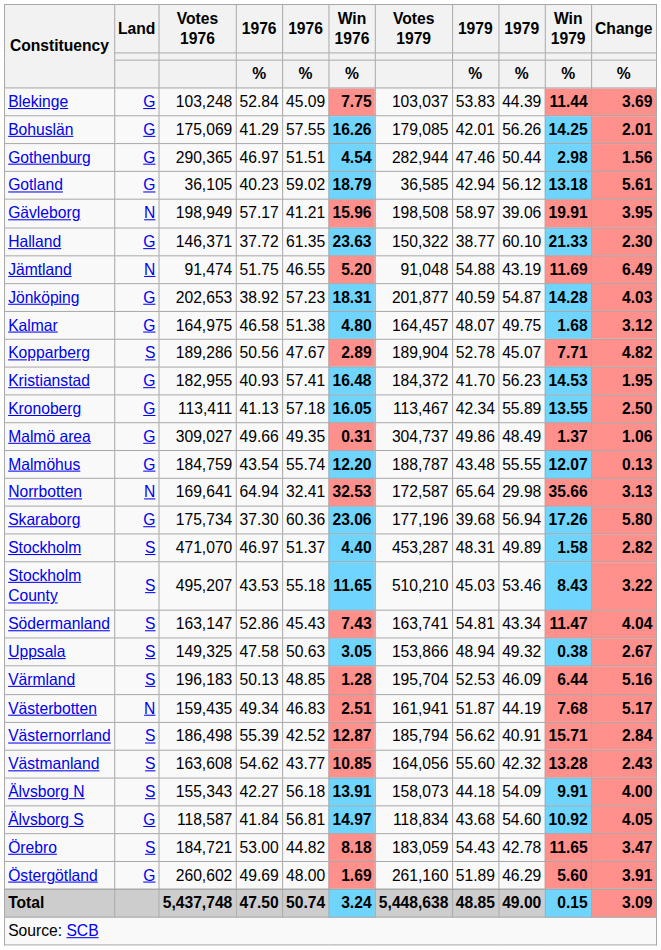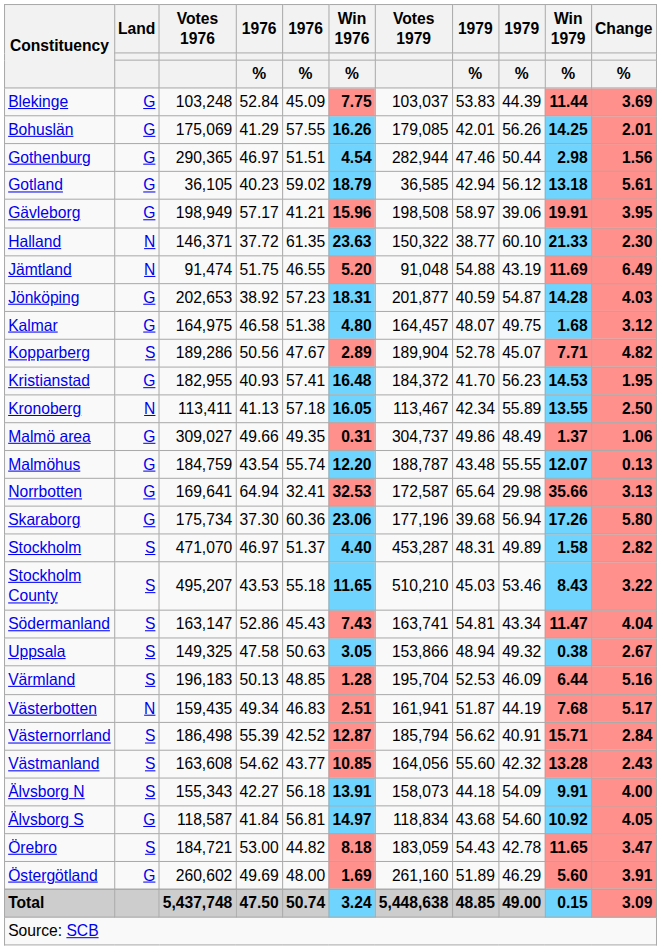(150, 213) N -> (149, 213) G
(149, 241) G -> (150, 241) N
(149, 408) G -> (150, 408) N
(150, 492) N -> (149, 492) G
